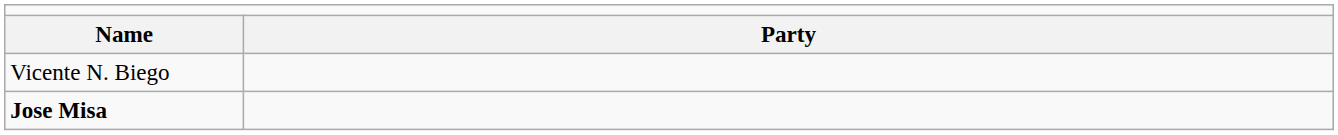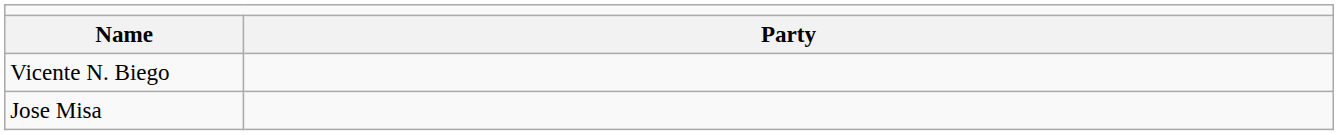(59, 110) bold -> (56, 110) normal
